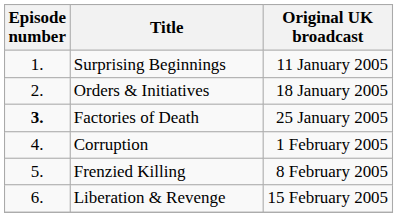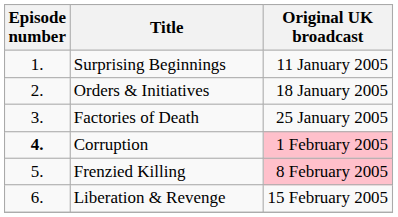(37, 117) bold -> (37, 117) normal
(37, 144) normal -> (37, 144) bold
(332, 144) no background -> (332, 144) pink background
(332, 171) no background -> (332, 171) pink background
